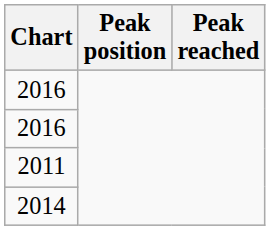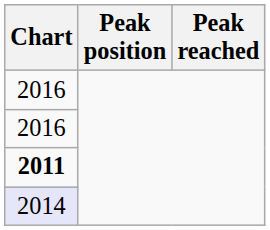(41, 166) normal -> (41, 166) bold
(41, 205) no background -> (41, 205) lavender background
